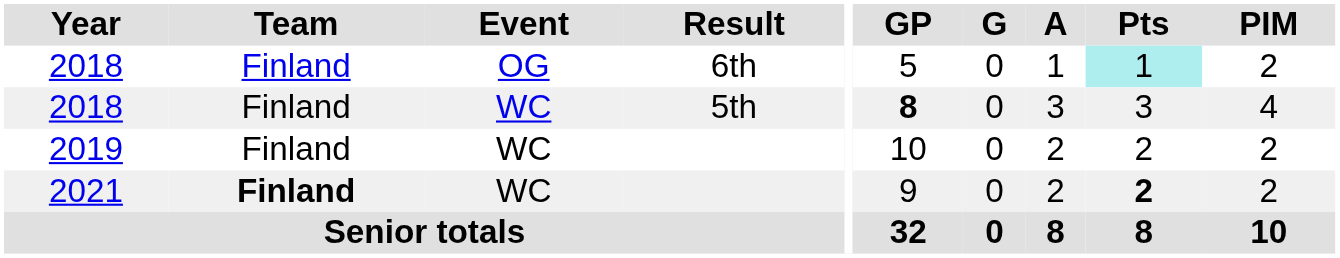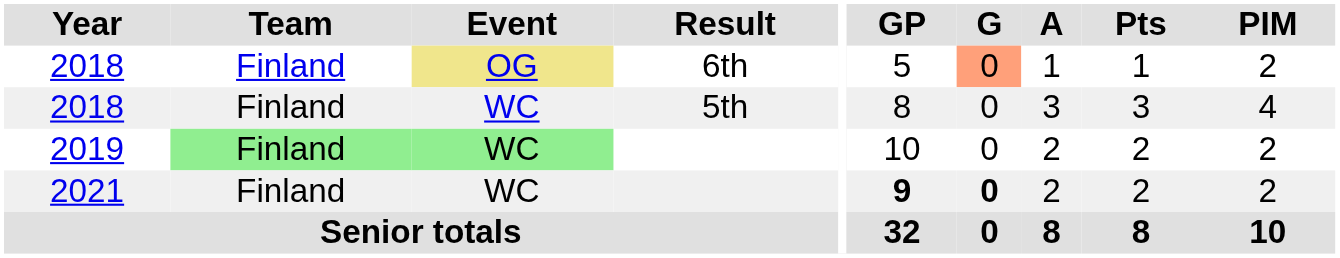(524, 65) no background -> (512, 65) khaki background
(995, 65) no background -> (990, 65) lightsalmon background
(1144, 65) paleturquoise background -> (1141, 65) no background
(908, 107) bold -> (902, 107) normal
(296, 149) no background -> (291, 149) lightgreen background
(524, 149) no background -> (512, 149) lightgreen background
(296, 190) bold -> (291, 190) normal
(908, 190) normal -> (902, 190) bold
(995, 190) normal -> (990, 190) bold
(1144, 190) bold -> (1141, 190) normal
